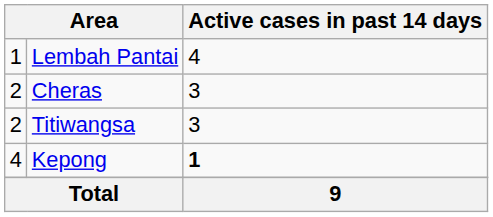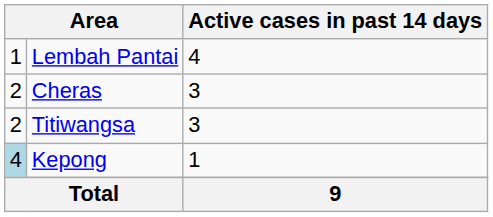(16, 159) no background -> (16, 159) lightblue background
(194, 159) bold -> (194, 159) normal
